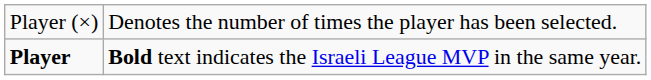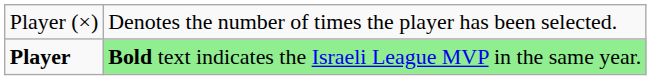(375, 56) no background -> (375, 56) lightgreen background
